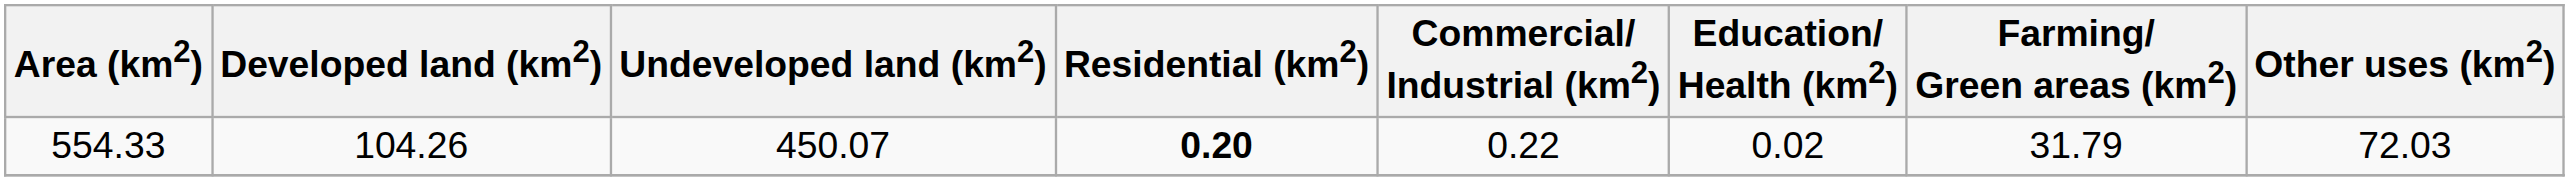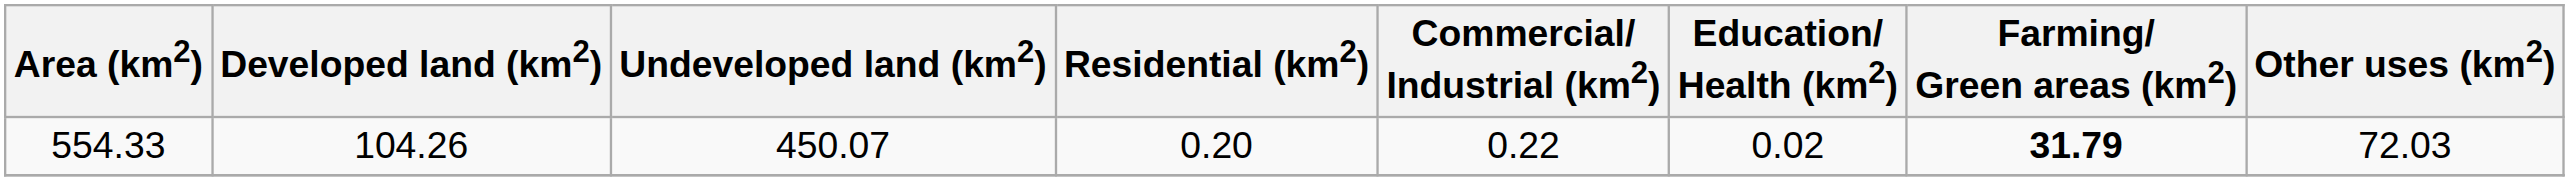(1217, 145) bold -> (1217, 145) normal
(2076, 145) normal -> (2076, 145) bold
